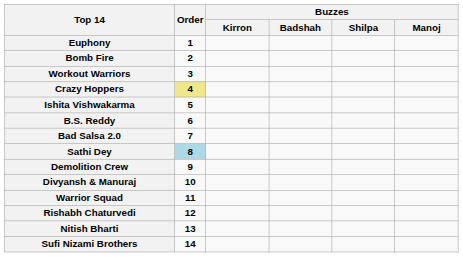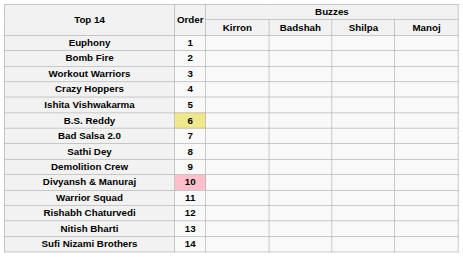(190, 89) khaki background -> (190, 89) no background
(190, 120) no background -> (190, 120) khaki background
(190, 151) lightblue background -> (190, 151) no background
(190, 182) no background -> (190, 182) pink background
